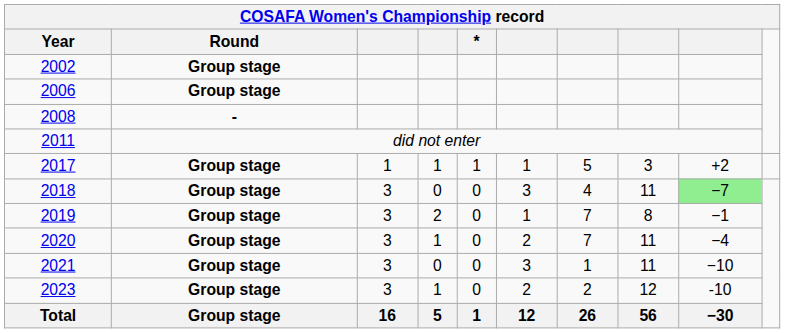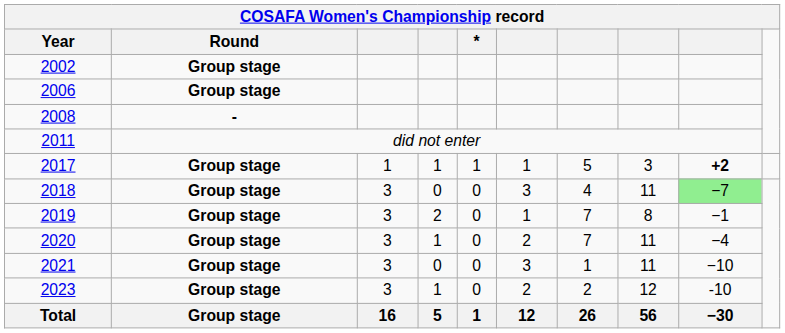(720, 166) normal -> (720, 166) bold
